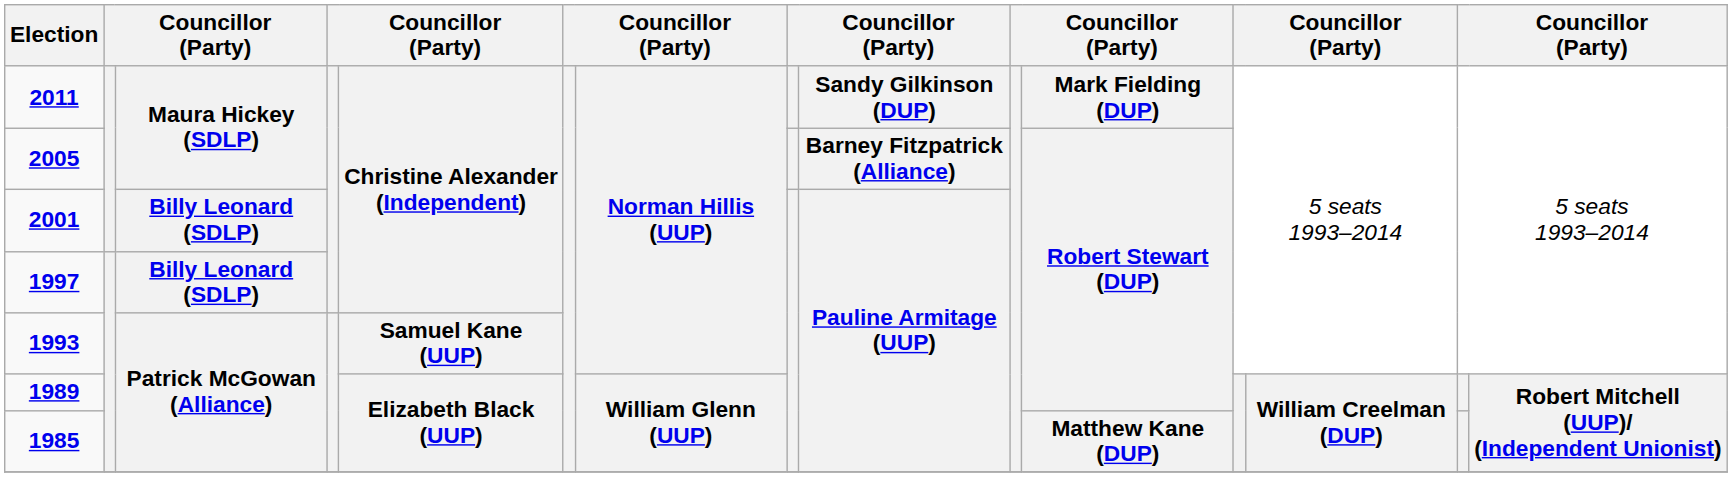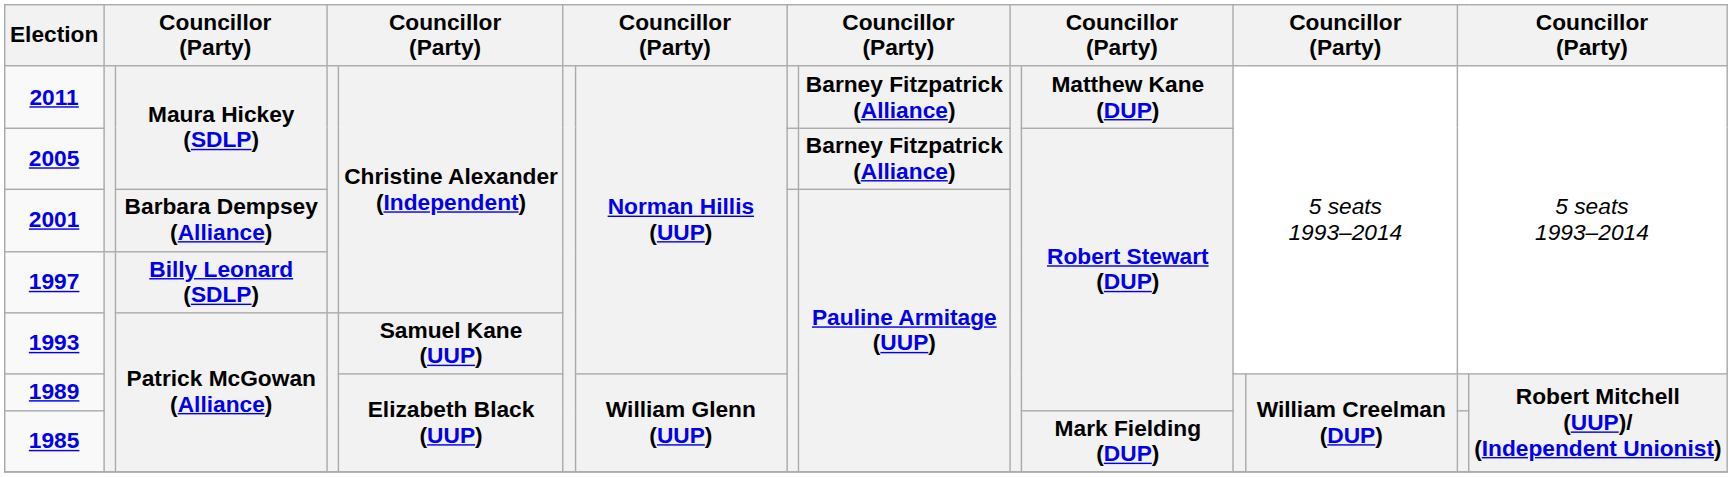(904, 96) Sandy Gilkinson (DUP) -> (904, 96) Barney Fitzpatrick (Alliance)
(1128, 96) Mark Fielding (DUP) -> (1128, 96) Matthew Kane (DUP)
(221, 220) Billy Leonard (SDLP) -> (221, 220) Barbara Dempsey (Alliance)
(1128, 440) Matthew Kane (DUP) -> (1128, 440) Mark Fielding (DUP)
